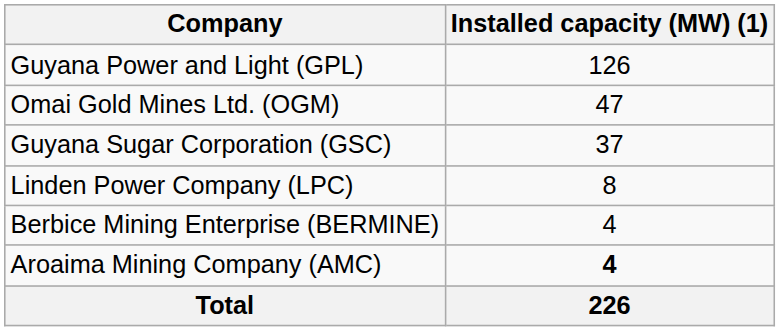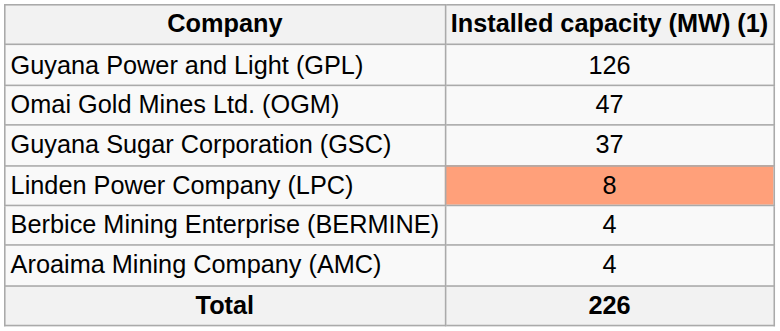(609, 184) no background -> (609, 184) lightsalmon background
(609, 265) bold -> (609, 265) normal
